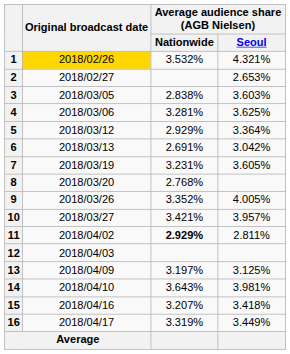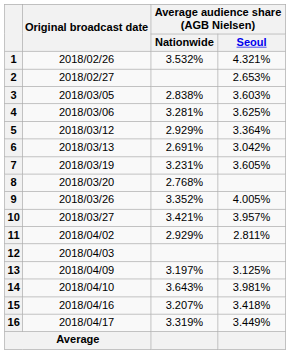(87, 60) gold background -> (87, 60) no background
(184, 235) bold -> (184, 235) normal
